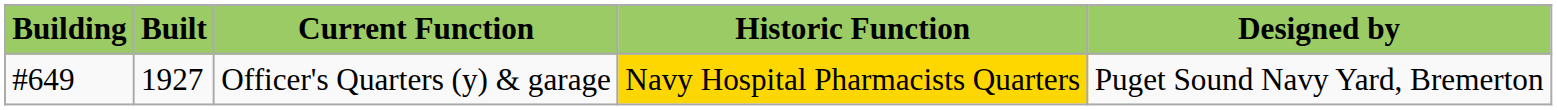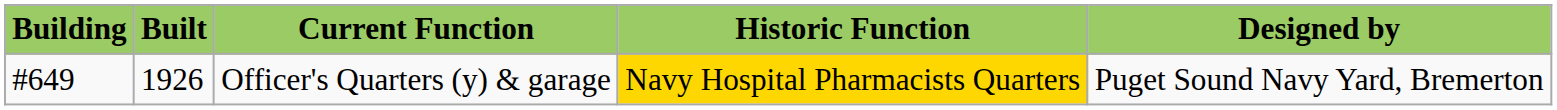(172, 78) 1927 -> (172, 78) 1926
